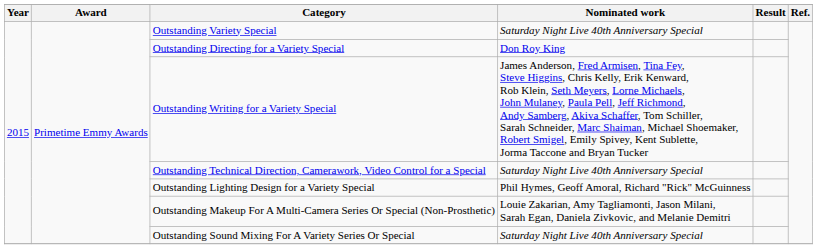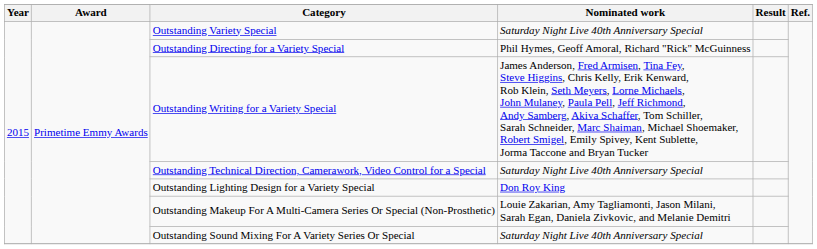(533, 48) Don Roy King -> (625, 48) Phil Hymes, Geoff Amoral, Richard "Rick" McGuinness
(625, 187) Phil Hymes, Geoff Amoral, Richard "Rick" McGuinness -> (533, 187) Don Roy King
